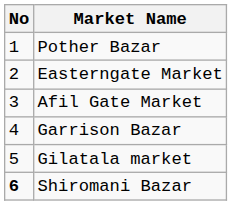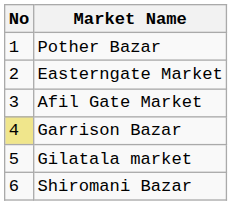(14, 131) no background -> (14, 131) khaki background
(14, 186) bold -> (14, 186) normal
